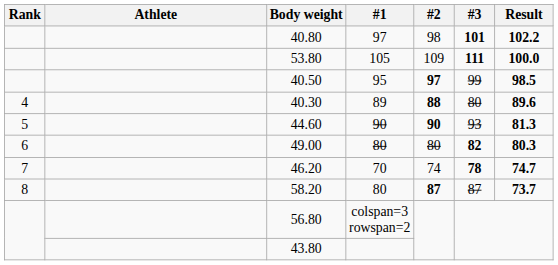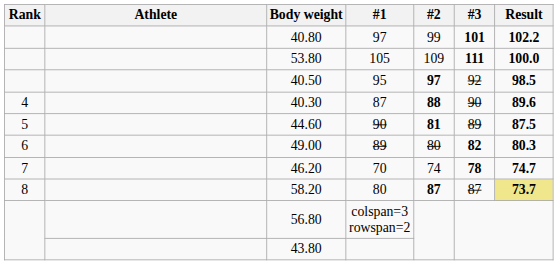(434, 37) 98 -> (434, 37) 99
(475, 80) 99 -> (475, 80) 92
(380, 102) 89 -> (380, 102) 87
(475, 102) 80 -> (475, 102) 90
(434, 124) 90 -> (434, 124) 81
(475, 124) 93 -> (475, 124) 89
(524, 124) 81.3 -> (524, 124) 87.5
(380, 146) 80 -> (380, 146) 89
(524, 189) no background -> (524, 189) khaki background
